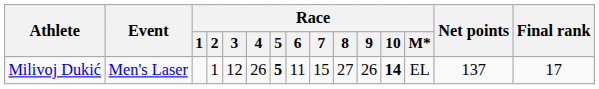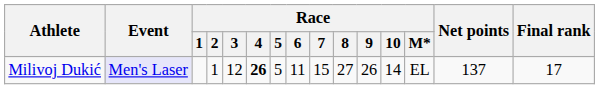(148, 70) no background -> (148, 70) lavender background
(258, 70) normal -> (258, 70) bold
(278, 70) bold -> (278, 70) normal
(393, 70) bold -> (393, 70) normal
